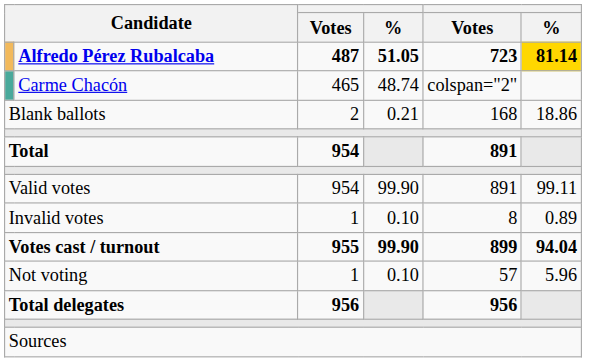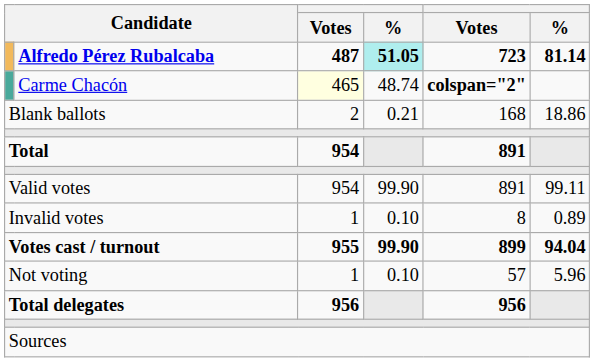(398, 56) no background -> (398, 56) paleturquoise background
(557, 56) gold background -> (565, 56) no background
(346, 85) no background -> (346, 85) lightyellow background
(472, 85) normal -> (477, 85) bold
